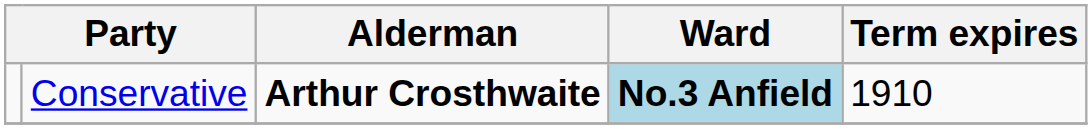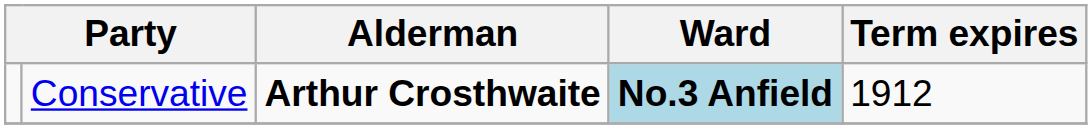(891, 92) 1910 -> (891, 92) 1912
